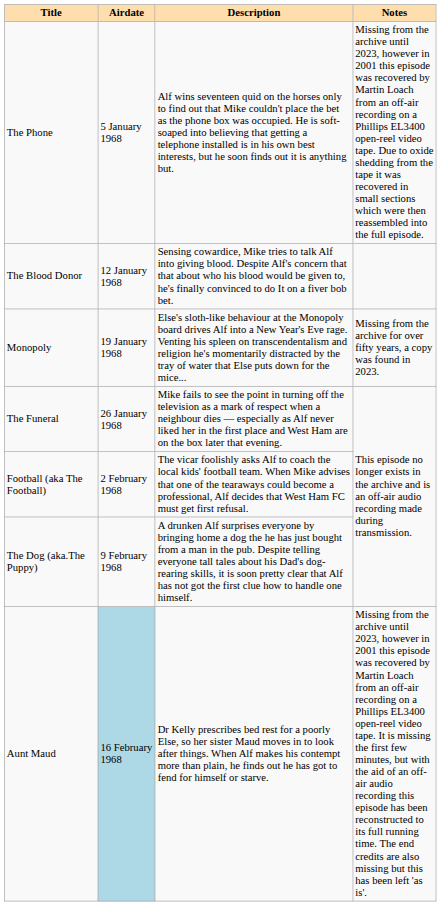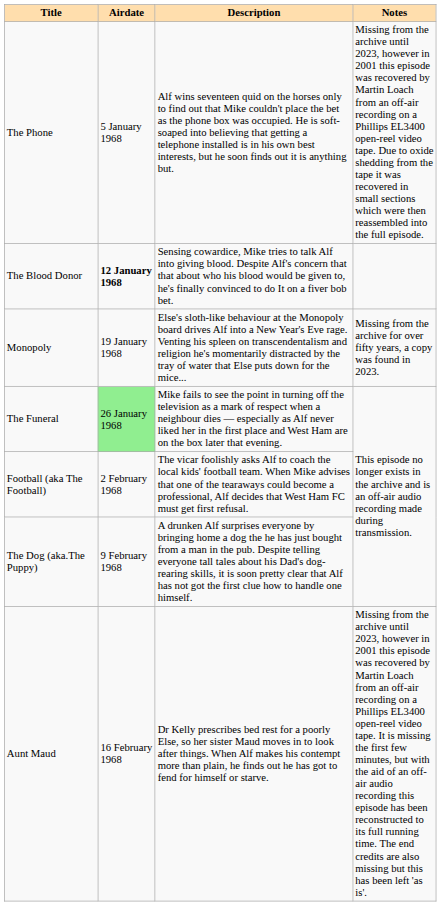(124, 276) normal -> (126, 276) bold
(124, 419) no background -> (124, 419) lightgreen background
(126, 753) lightblue background -> (126, 753) no background
